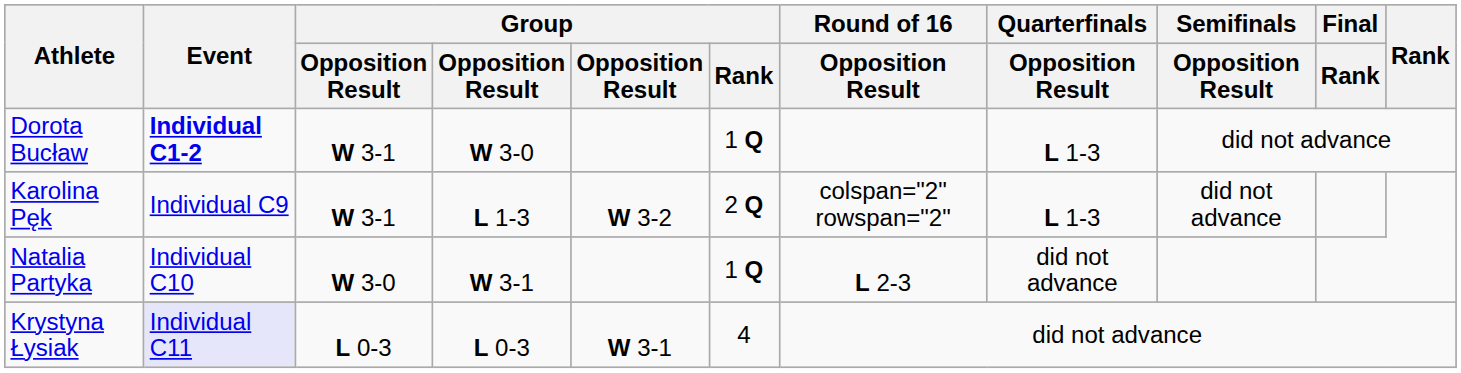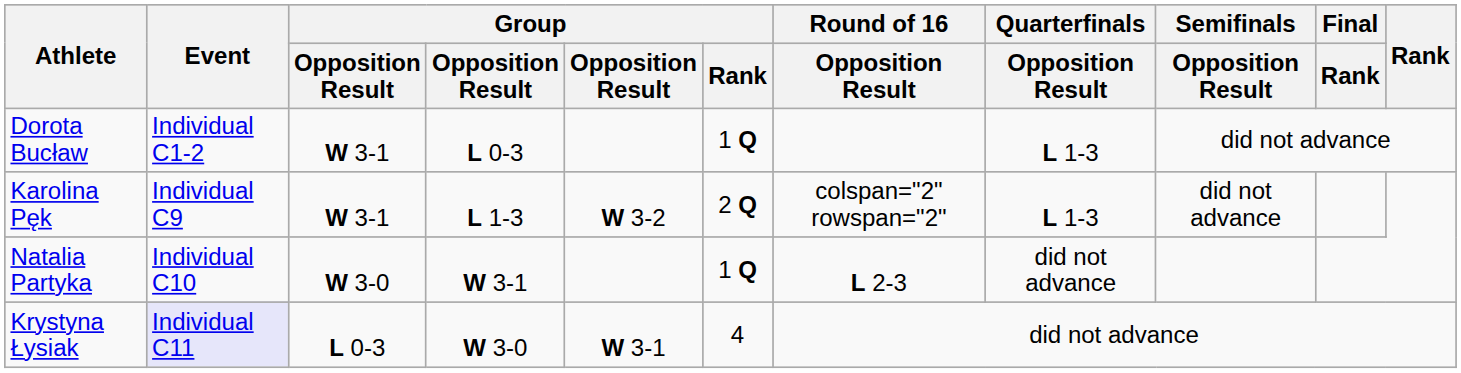(206, 140) bold -> (203, 140) normal
(502, 154) W 3-0 -> (495, 154) L 0-3
(502, 348) L 0-3 -> (495, 348) W 3-0
